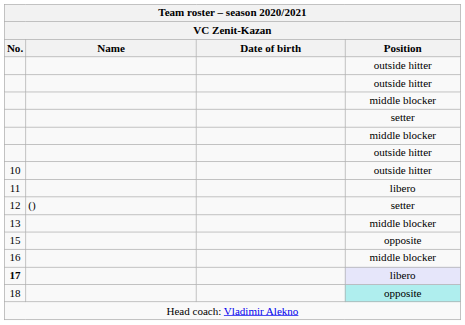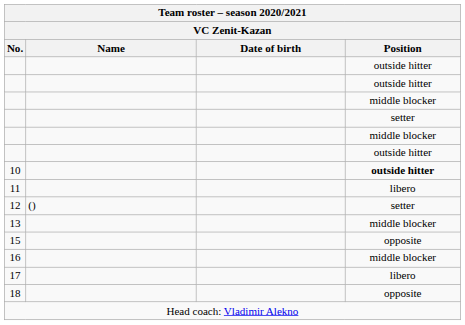(403, 170) normal -> (403, 170) bold
(15, 275) bold -> (15, 275) normal
(403, 275) lavender background -> (403, 275) no background
(403, 293) paleturquoise background -> (403, 293) no background
